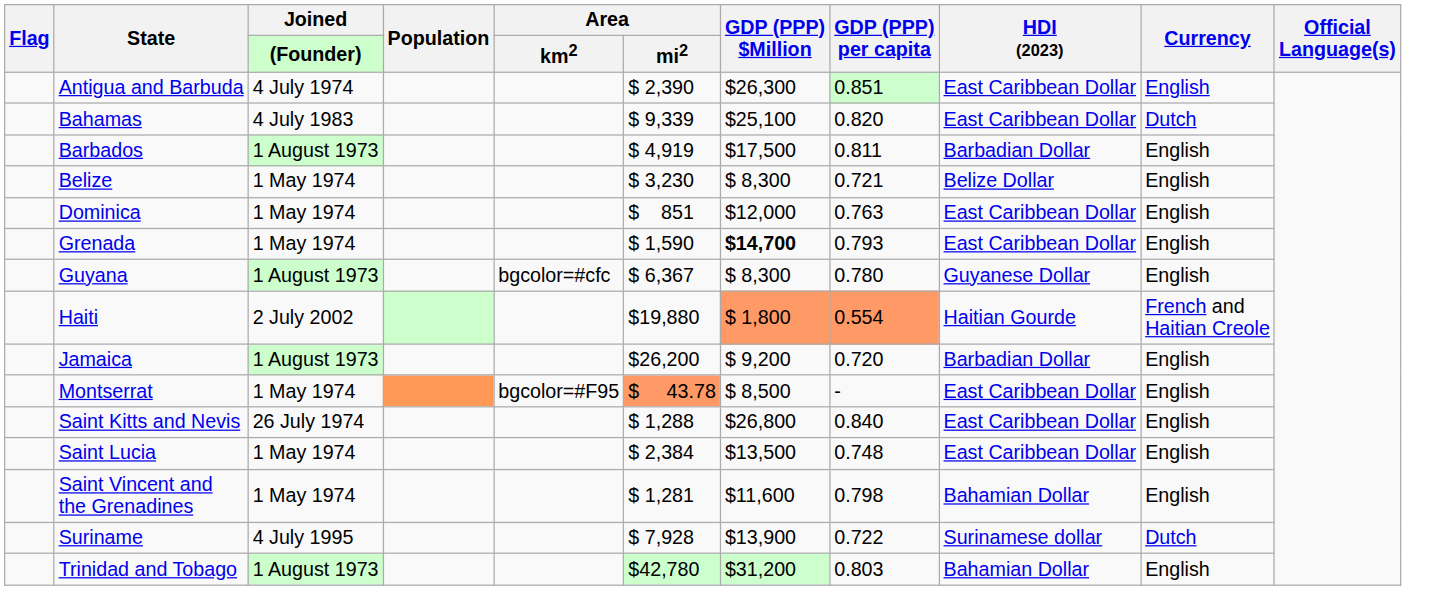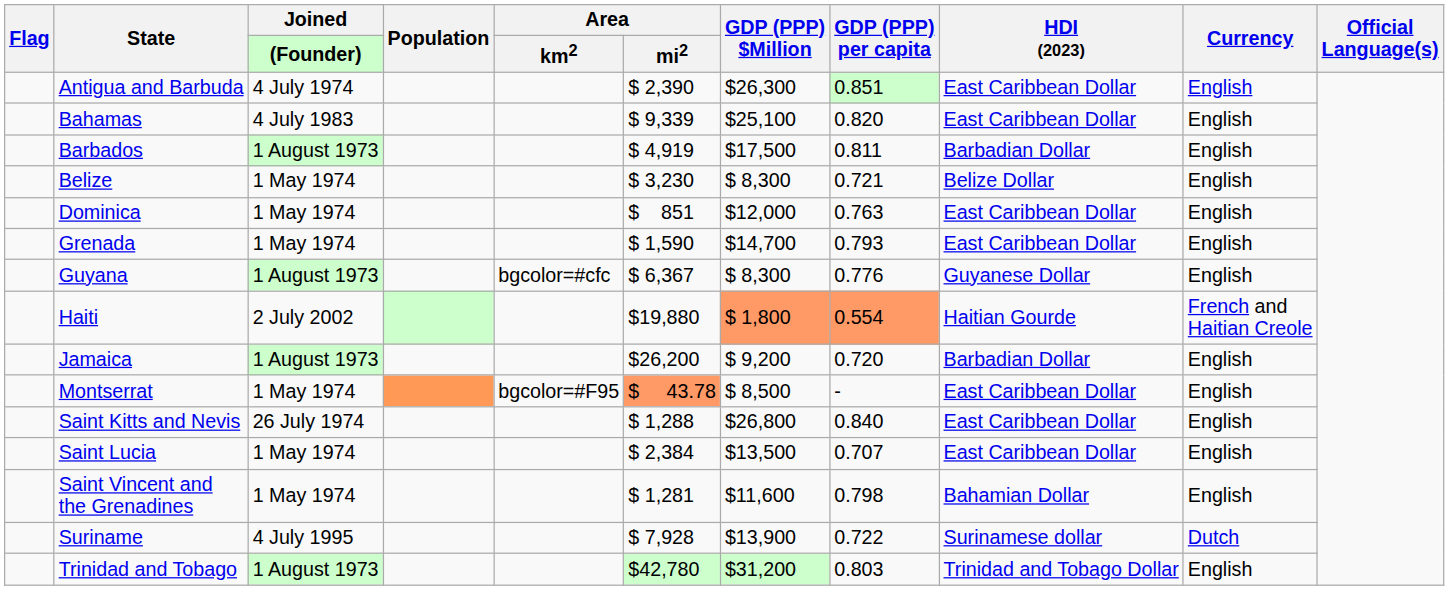(1171, 119) Dutch -> (1220, 119) English
(760, 243) bold -> (760, 243) normal
(859, 275) 0.780 -> (859, 275) 0.776
(859, 453) 0.748 -> (859, 453) 0.707
(1016, 569) Bahamian Dollar -> (1061, 569) Trinidad and Tobago Dollar
